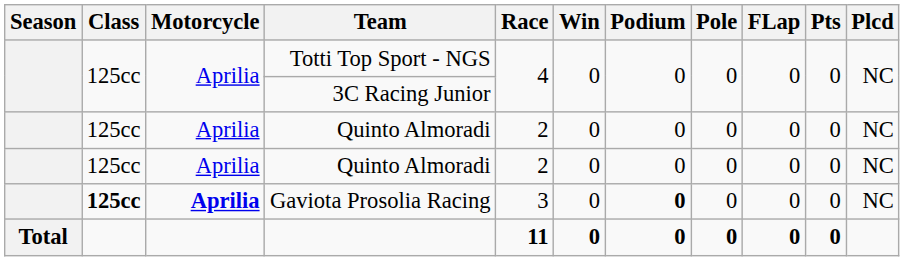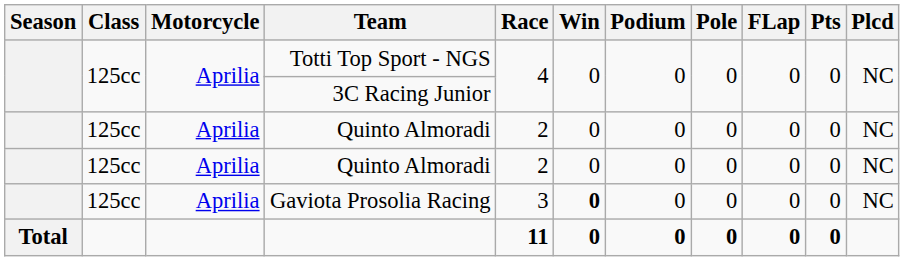(114, 201) bold -> (114, 201) normal
(225, 201) bold -> (228, 201) normal
(594, 201) normal -> (594, 201) bold
(680, 201) bold -> (680, 201) normal
